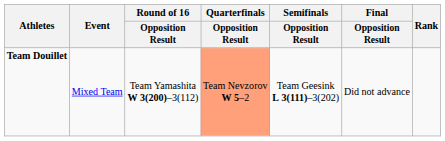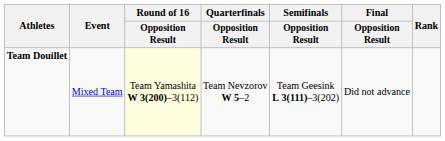(163, 92) no background -> (163, 92) lightyellow background
(235, 92) lightsalmon background -> (235, 92) no background
